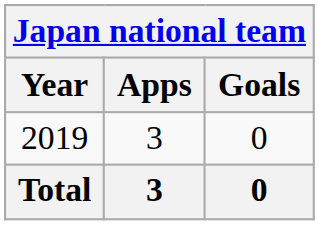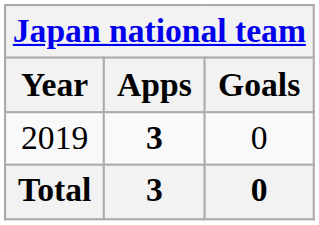(154, 137) normal -> (154, 137) bold
